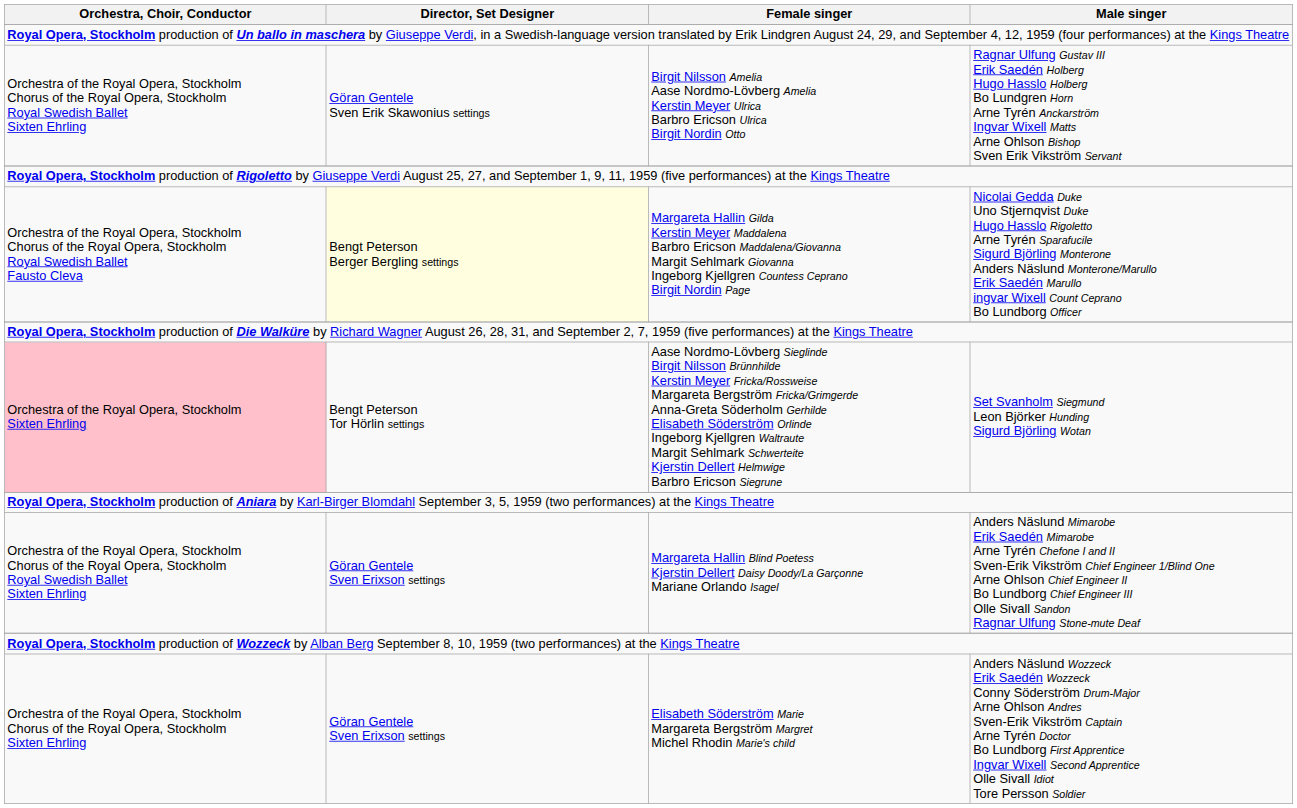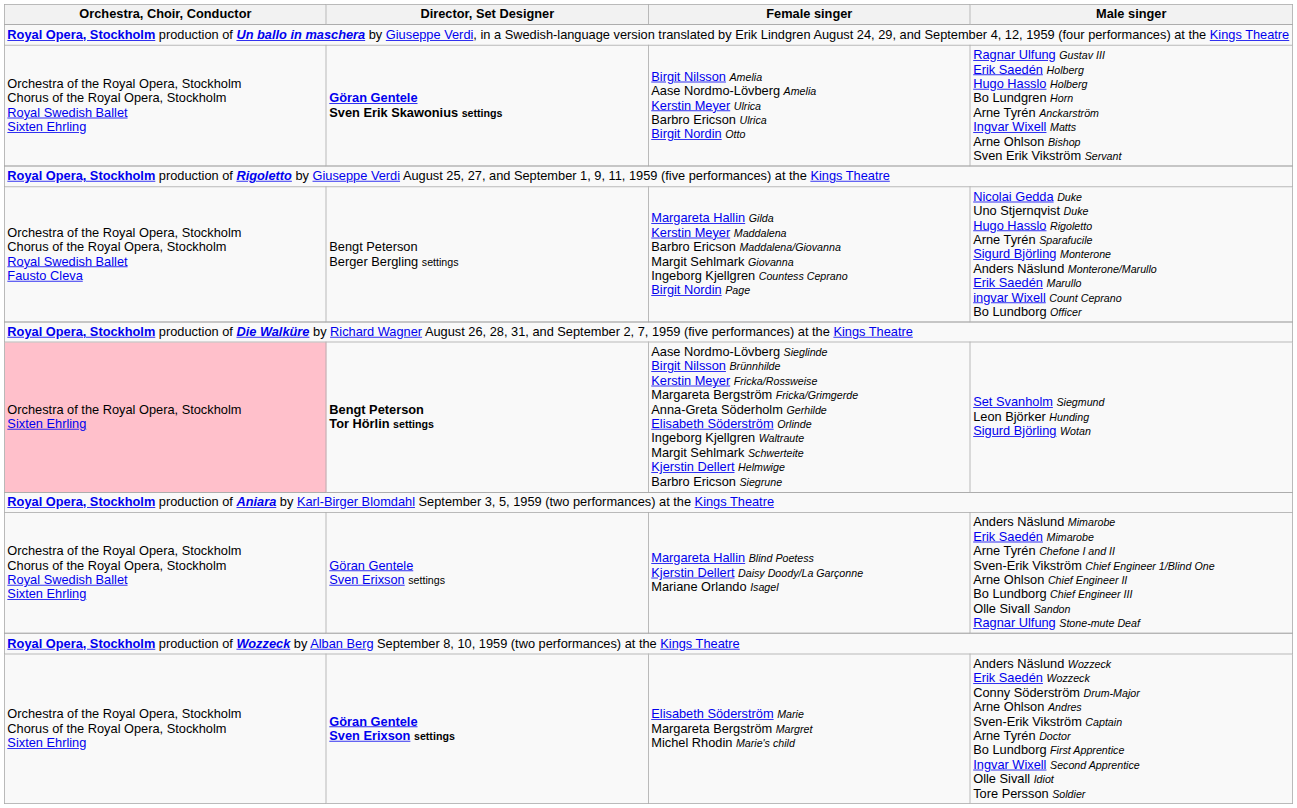(410, 105) normal -> (416, 105) bold
(394, 254) lightyellow background -> (394, 254) no background
(377, 417) normal -> (382, 417) bold
(387, 728) normal -> (392, 728) bold
